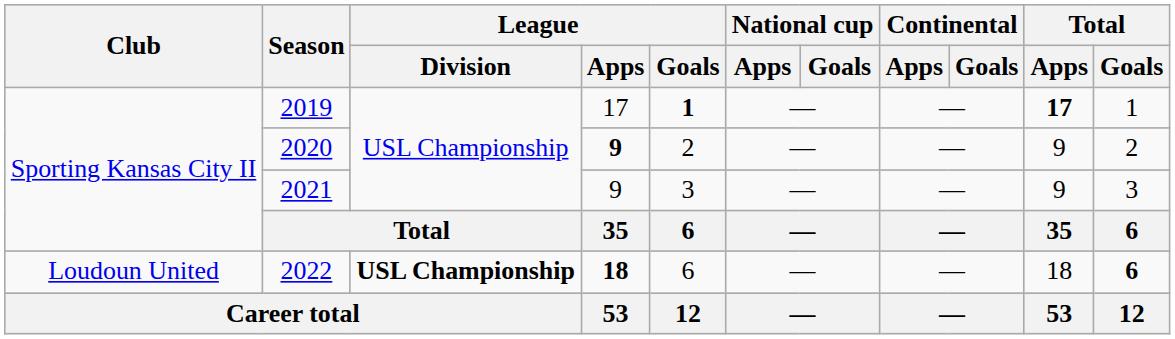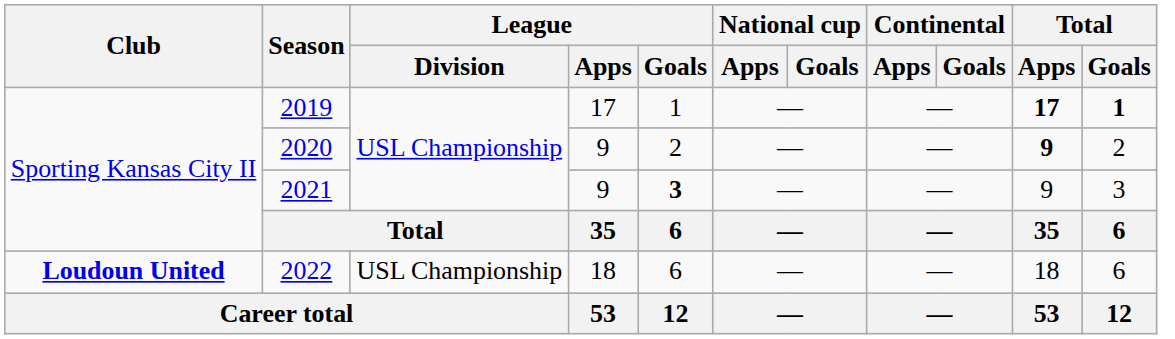(688, 107) bold -> (675, 107) normal
(1132, 107) normal -> (1119, 107) bold
(616, 148) bold -> (603, 148) normal
(1059, 148) normal -> (1047, 148) bold
(688, 189) normal -> (675, 189) bold
(134, 271) normal -> (134, 271) bold
(466, 271) bold -> (459, 271) normal
(616, 271) bold -> (603, 271) normal
(1132, 271) bold -> (1119, 271) normal
